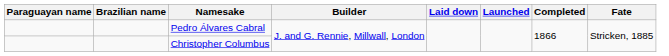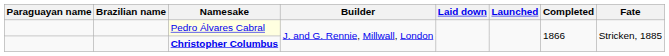(218, 28) no background -> (218, 28) lightyellow background
(220, 43) normal -> (224, 43) bold
